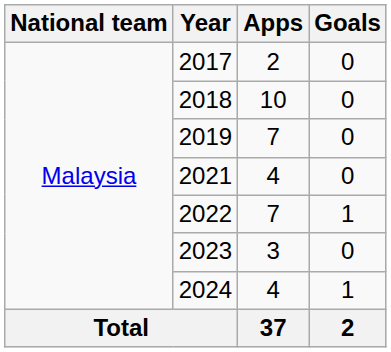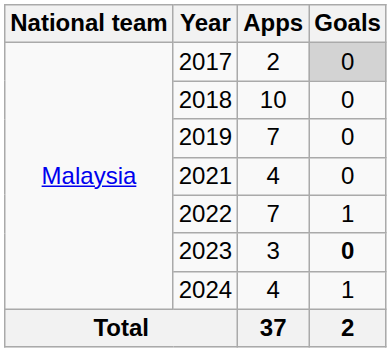(348, 61) no background -> (348, 61) lightgrey background
(348, 251) normal -> (348, 251) bold
